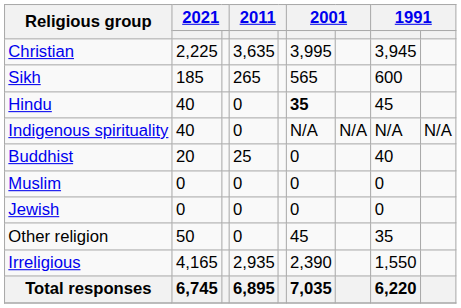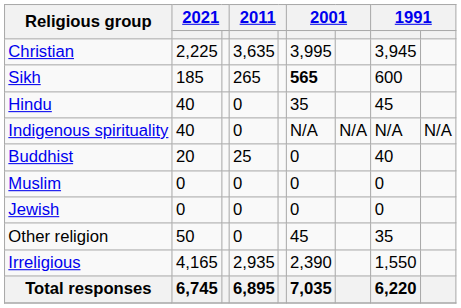(304, 78) normal -> (304, 78) bold
(299, 104) bold -> (299, 104) normal
